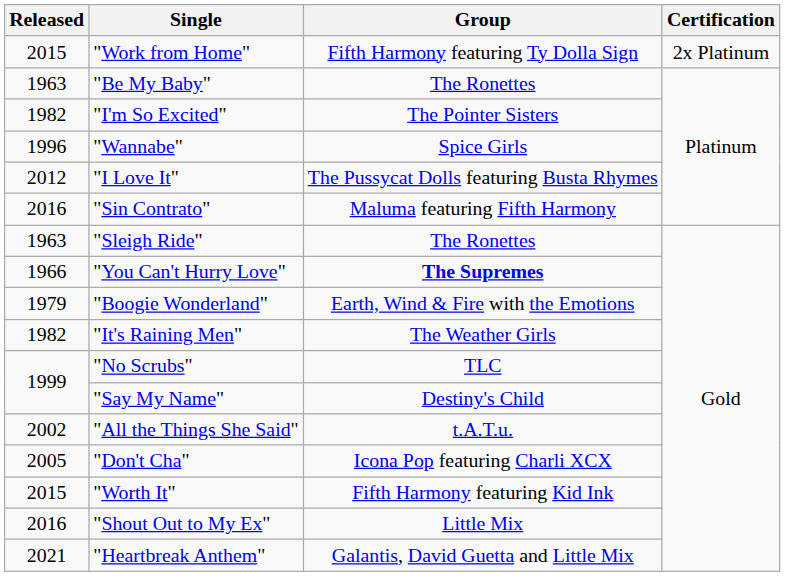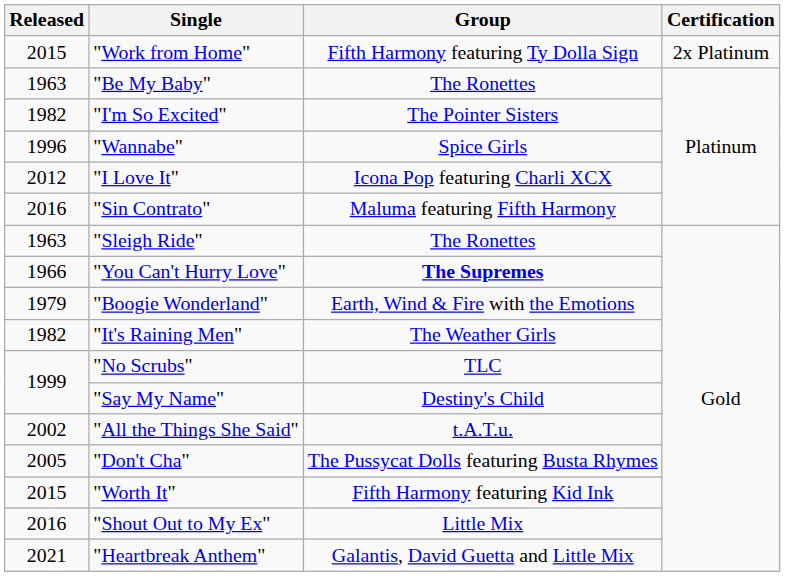(483, 177) The Pussycat Dolls featuring Busta Rhymes -> (483, 177) Icona Pop featuring Charli XCX
(483, 460) Icona Pop featuring Charli XCX -> (483, 460) The Pussycat Dolls featuring Busta Rhymes
